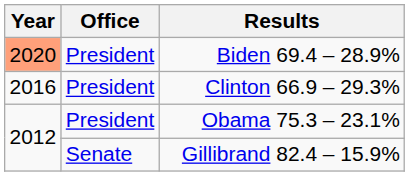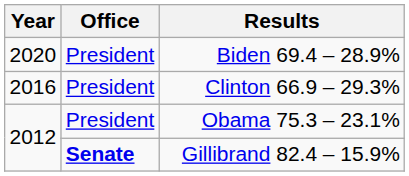(33, 54) lightsalmon background -> (33, 54) no background
(99, 154) normal -> (100, 154) bold
